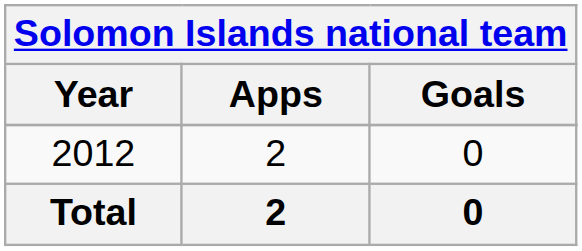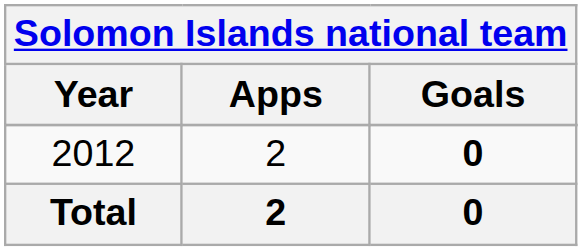(473, 153) normal -> (473, 153) bold
